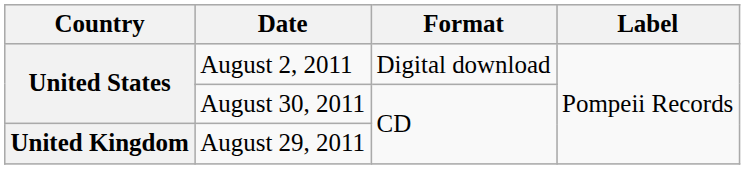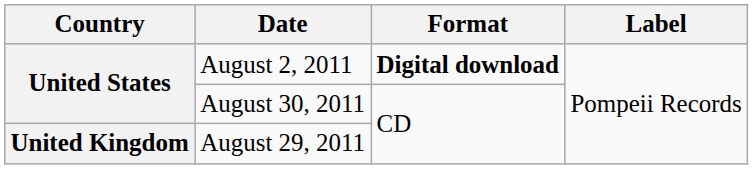(464, 63) normal -> (468, 63) bold
